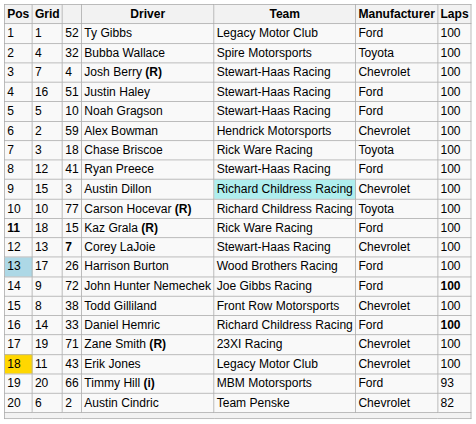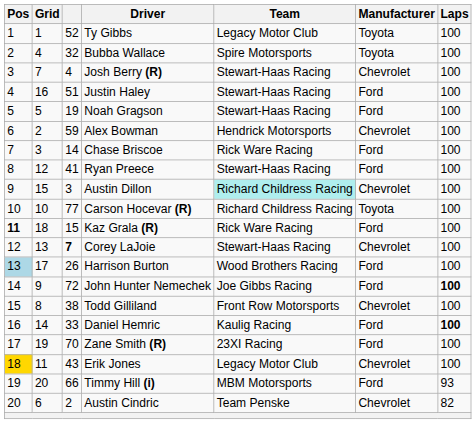(371, 33) Ford -> (376, 33) Toyota
(72, 111) 10 -> (72, 111) 19
(72, 149) 18 -> (72, 149) 14
(376, 149) Toyota -> (371, 149) Ford
(285, 324) Richard Childress Racing -> (254, 324) Kaulig Racing
(72, 344) 71 -> (72, 344) 70
(384, 344) Chevrolet -> (371, 344) Ford
